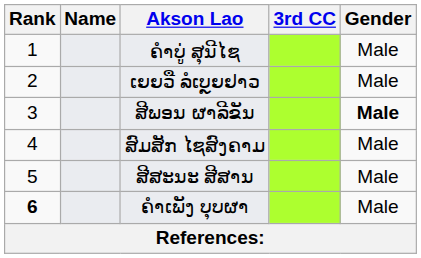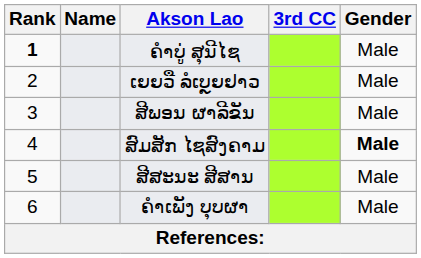(32, 50) normal -> (32, 50) bold
(378, 113) bold -> (378, 113) normal
(378, 144) normal -> (378, 144) bold
(32, 207) bold -> (32, 207) normal
